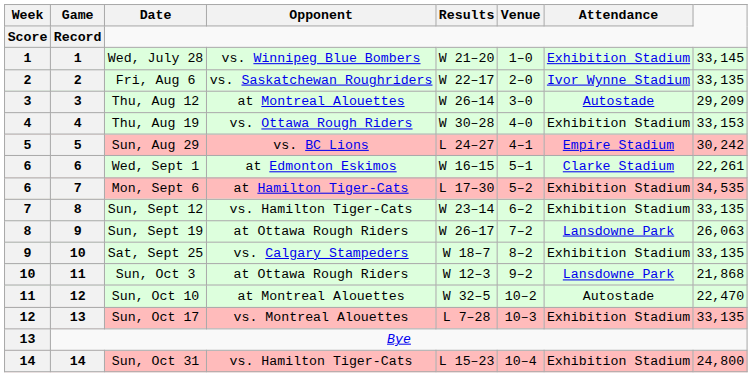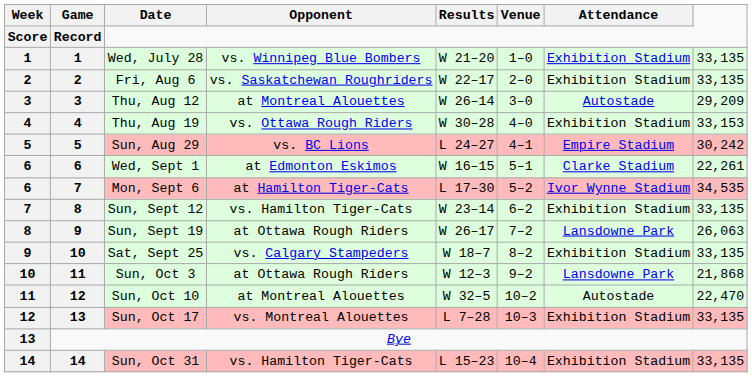(720, 59) 33,145 -> (720, 59) 33,135
(619, 80) Ivor Wynne Stadium -> (619, 80) Exhibition Stadium
(619, 188) Exhibition Stadium -> (619, 188) Ivor Wynne Stadium
(720, 361) 24,800 -> (720, 361) 33,135
